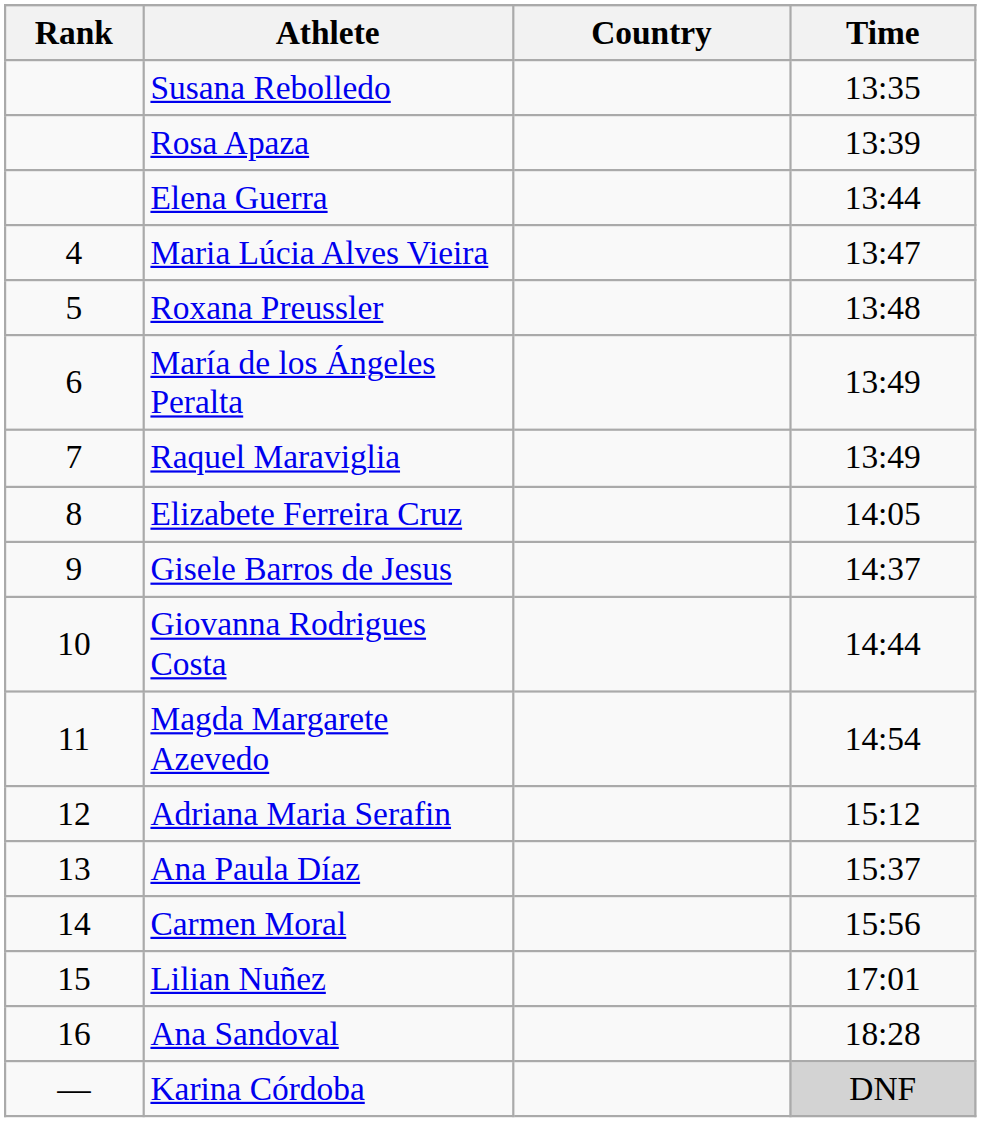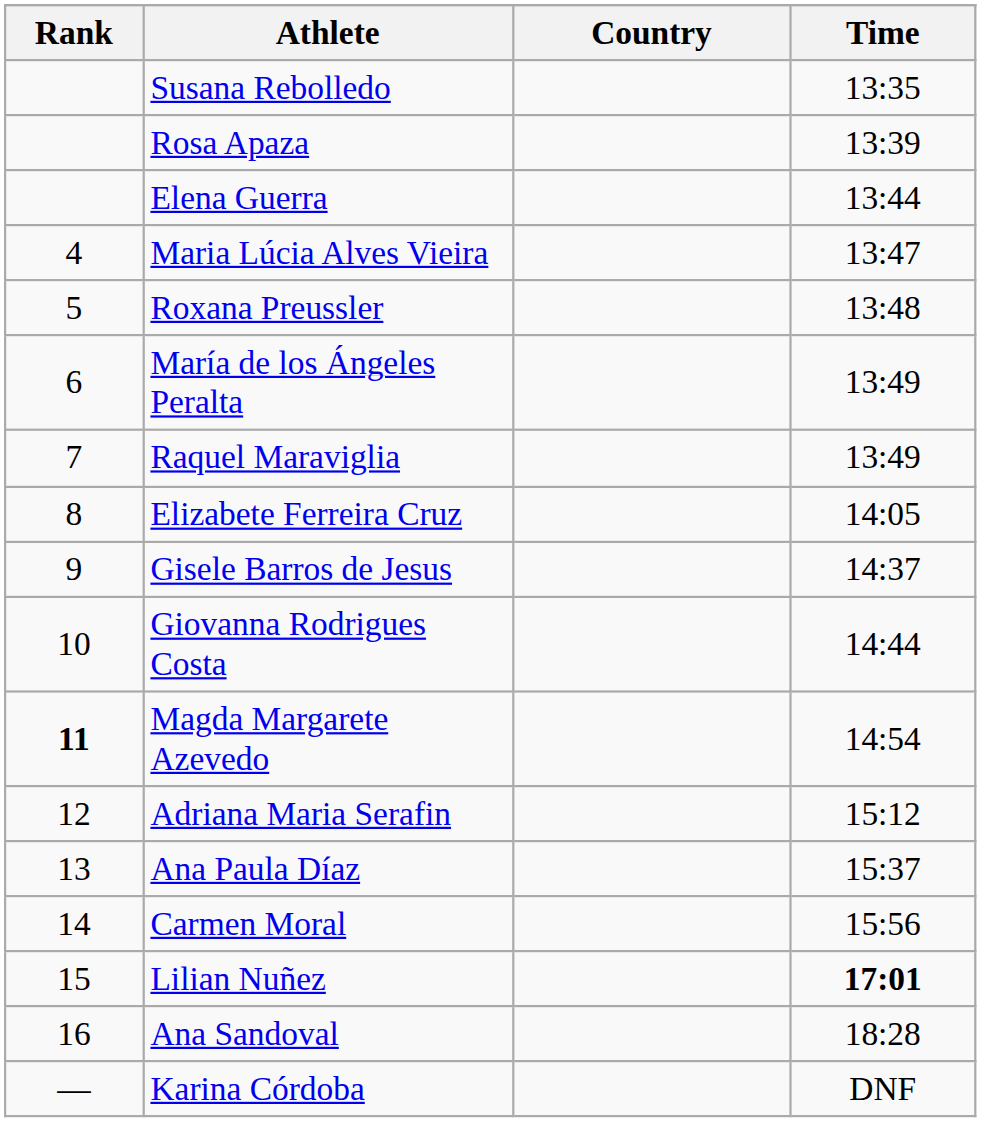(74, 737) normal -> (74, 737) bold
(883, 978) normal -> (883, 978) bold
(883, 1088) lightgrey background -> (883, 1088) no background
